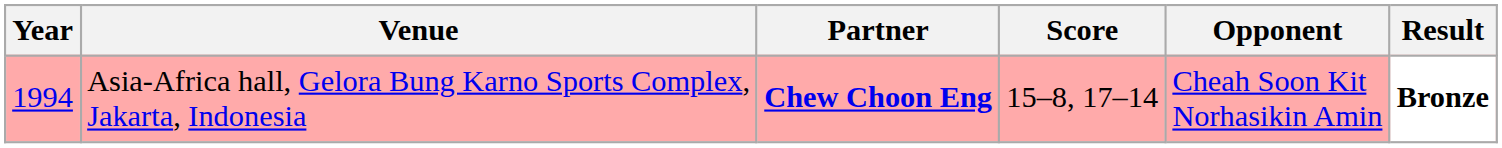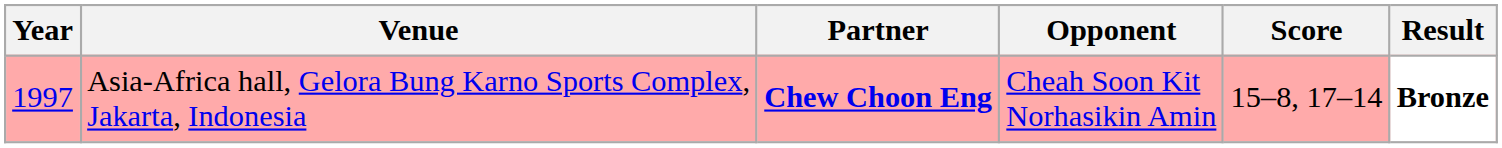columns swapped: (1277, 29) <-> (1082, 29)
(43, 97) 1994 -> (43, 97) 1997
